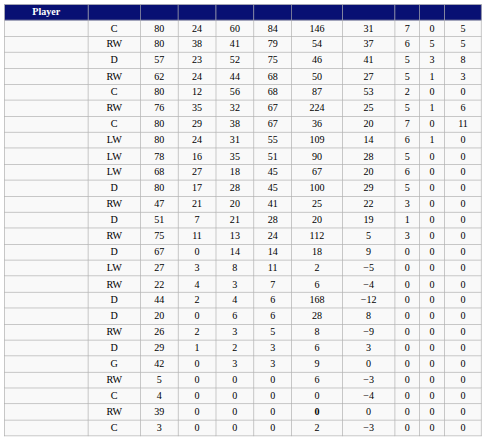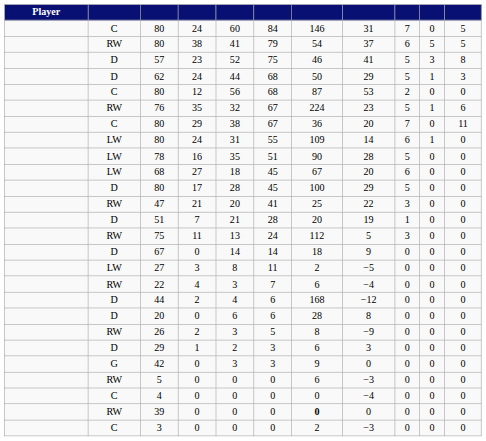(114, 76) RW -> (114, 76) D
(369, 76) 27 -> (369, 76) 29
(369, 108) 25 -> (369, 108) 23
